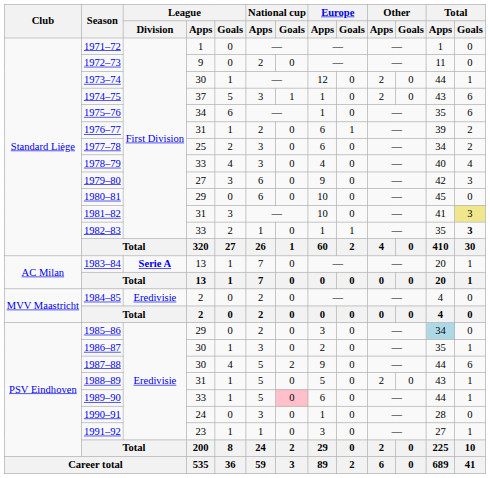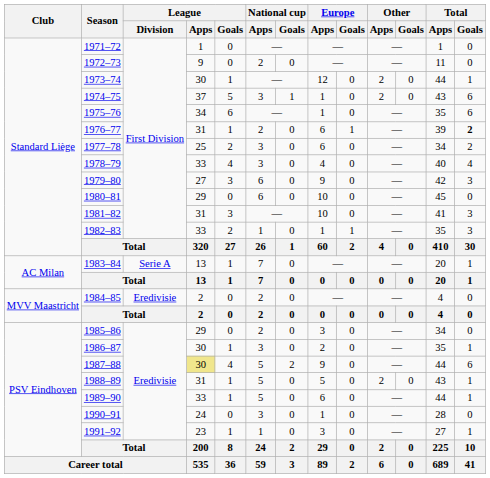(470, 130) normal -> (470, 130) bold
(470, 213) khaki background -> (470, 213) no background
(470, 230) bold -> (470, 230) normal
(155, 264) bold -> (155, 264) normal
(440, 331) lightblue background -> (440, 331) no background
(201, 364) no background -> (201, 364) khaki background
(292, 398) pink background -> (292, 398) no background
